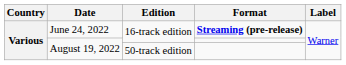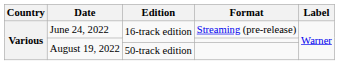(250, 29) bold -> (246, 29) normal
